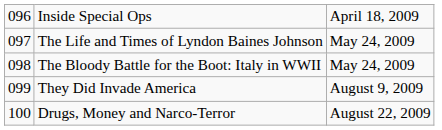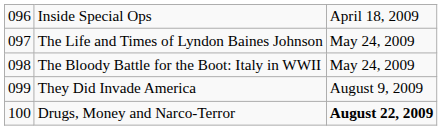(380, 112) normal -> (382, 112) bold
